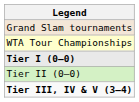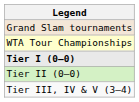(69, 89) bold -> (69, 89) normal
